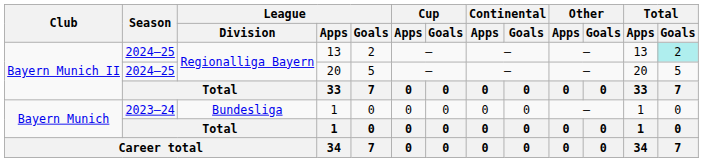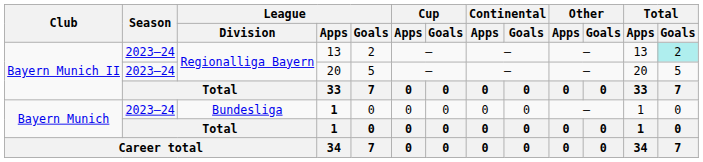(150, 52) 2024–25 -> (150, 52) 2023–24
(150, 71) 2024–25 -> (150, 71) 2023–24
(334, 109) normal -> (334, 109) bold
